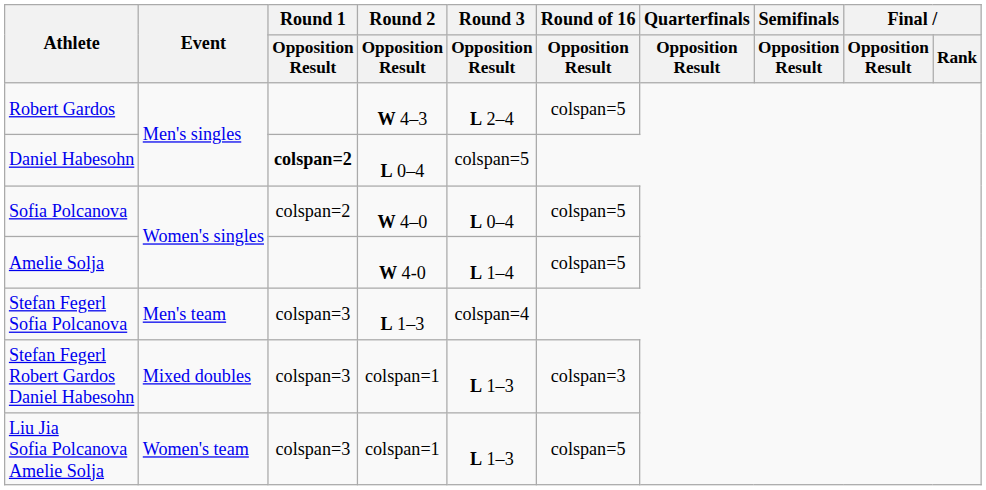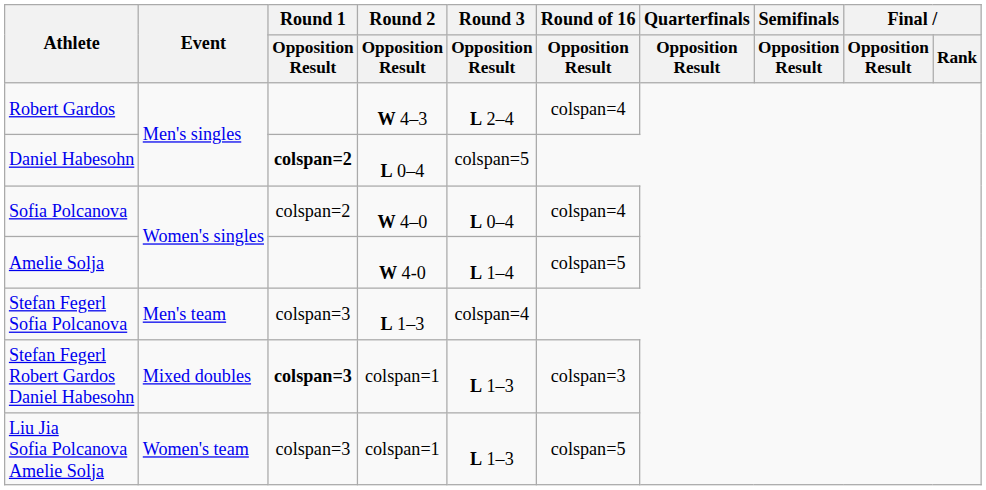(588, 108) colspan=5 -> (588, 108) colspan=4
(588, 211) colspan=5 -> (588, 211) colspan=4
(313, 376) normal -> (313, 376) bold
